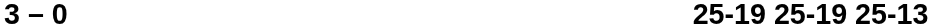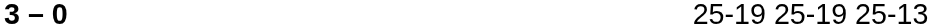(811, 14) bold -> (811, 14) normal
